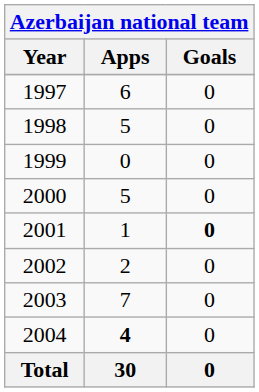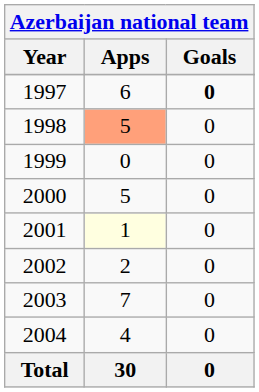(210, 91) normal -> (210, 91) bold
(125, 126) no background -> (125, 126) lightsalmon background
(125, 230) no background -> (125, 230) lightyellow background
(210, 230) bold -> (210, 230) normal
(125, 334) bold -> (125, 334) normal
